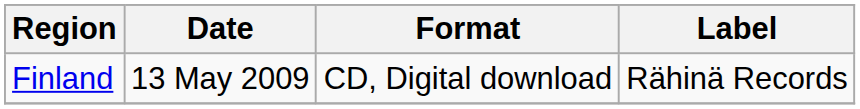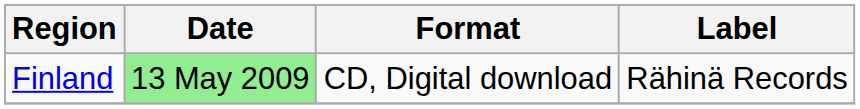(220, 77) no background -> (220, 77) lightgreen background
